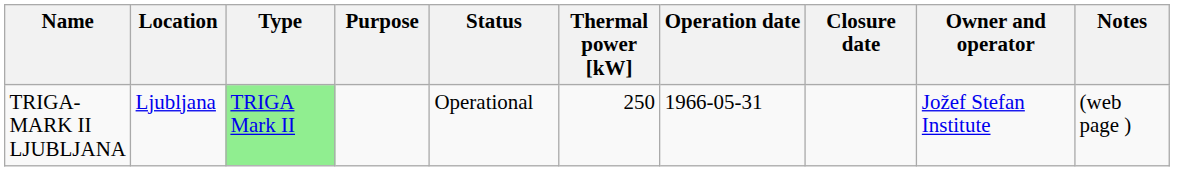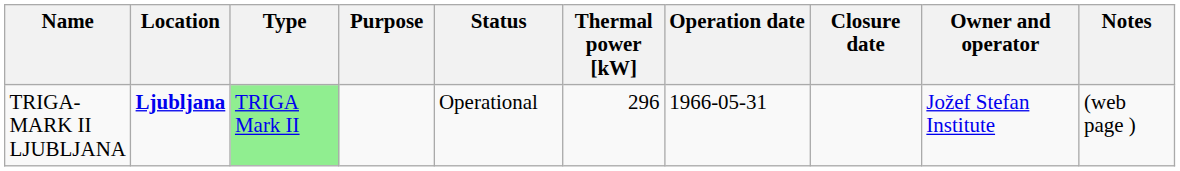(176, 101) normal -> (180, 101) bold
(639, 101) 250 -> (644, 101) 296
